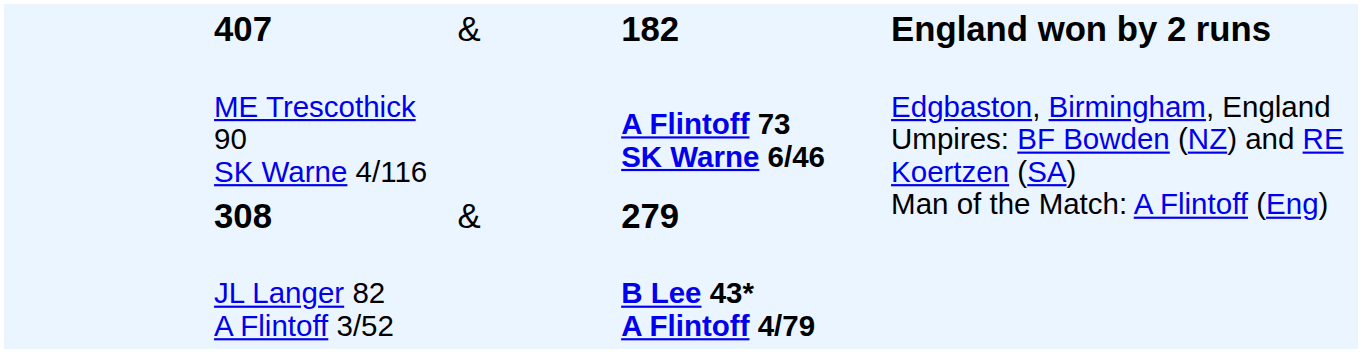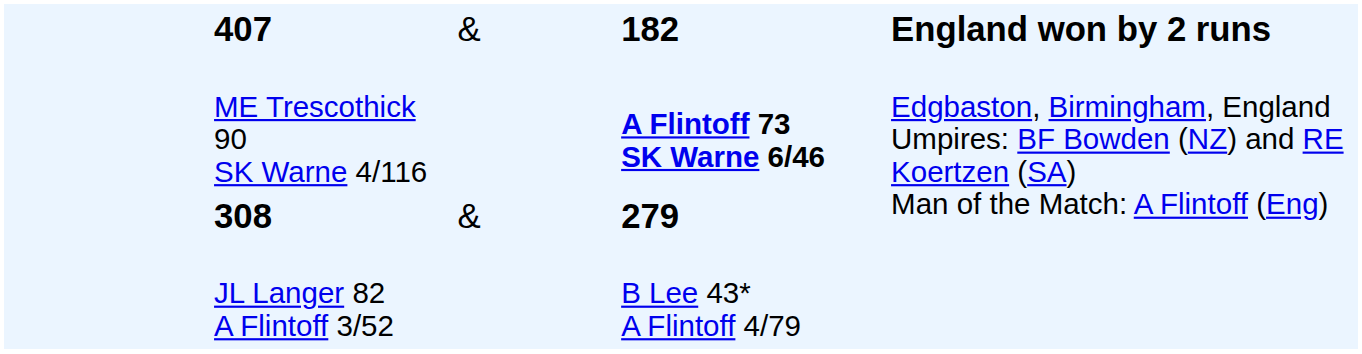(718, 310) bold -> (711, 310) normal
